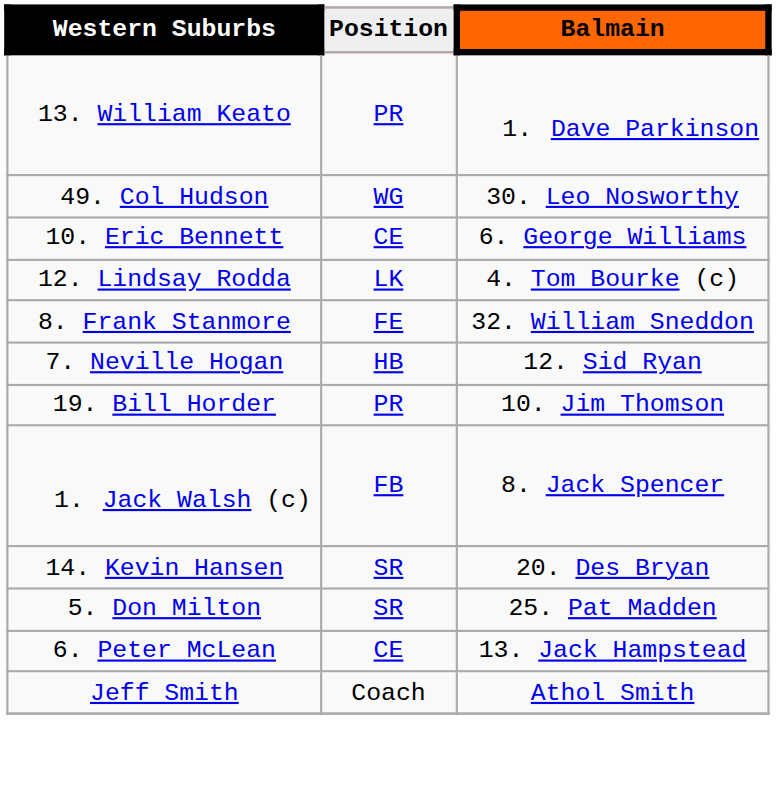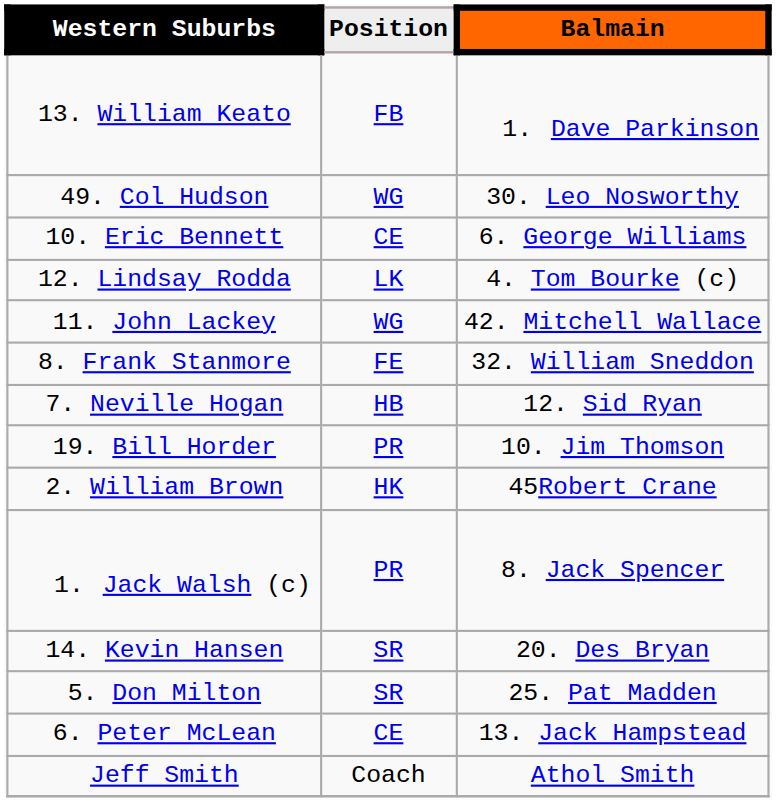(388, 114) PR -> (388, 114) FB
+ row: (164, 322)
+ row: (164, 488)
(388, 486) FB -> (388, 570) PR
